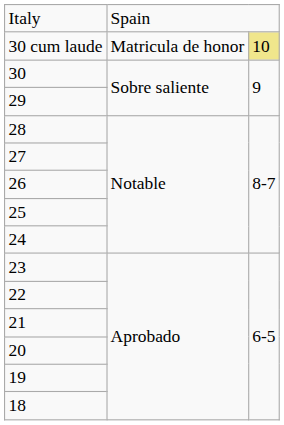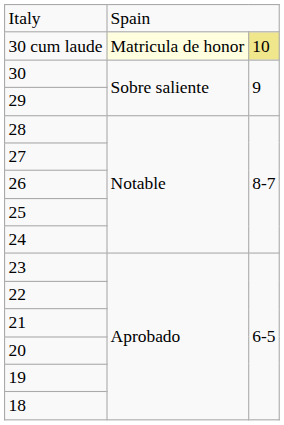(177, 45) no background -> (177, 45) lightyellow background
